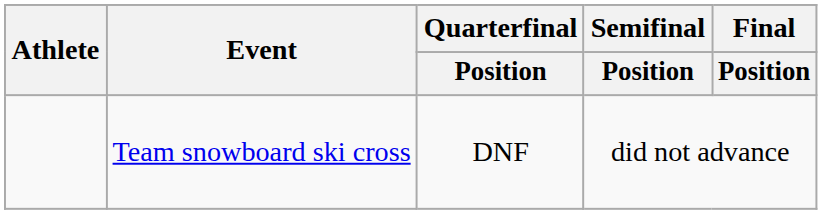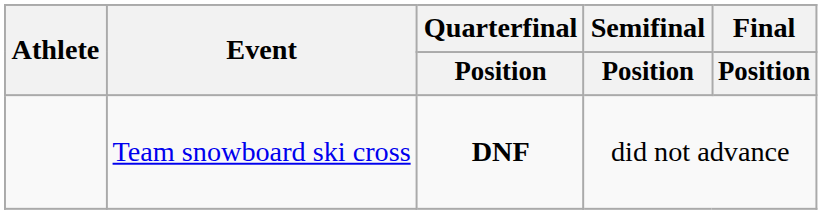(501, 152) normal -> (501, 152) bold
